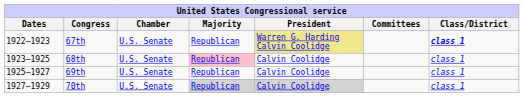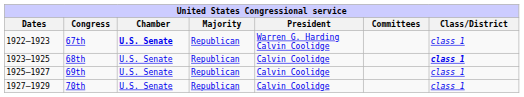(146, 42) normal -> (146, 42) bold
(298, 42) khaki background -> (298, 42) no background
(448, 42) bold -> (448, 42) normal
(215, 60) pink background -> (215, 60) no background
(448, 60) normal -> (448, 60) bold
(215, 86) lightgrey background -> (215, 86) no background
(293, 86) lightgrey background -> (293, 86) no background
